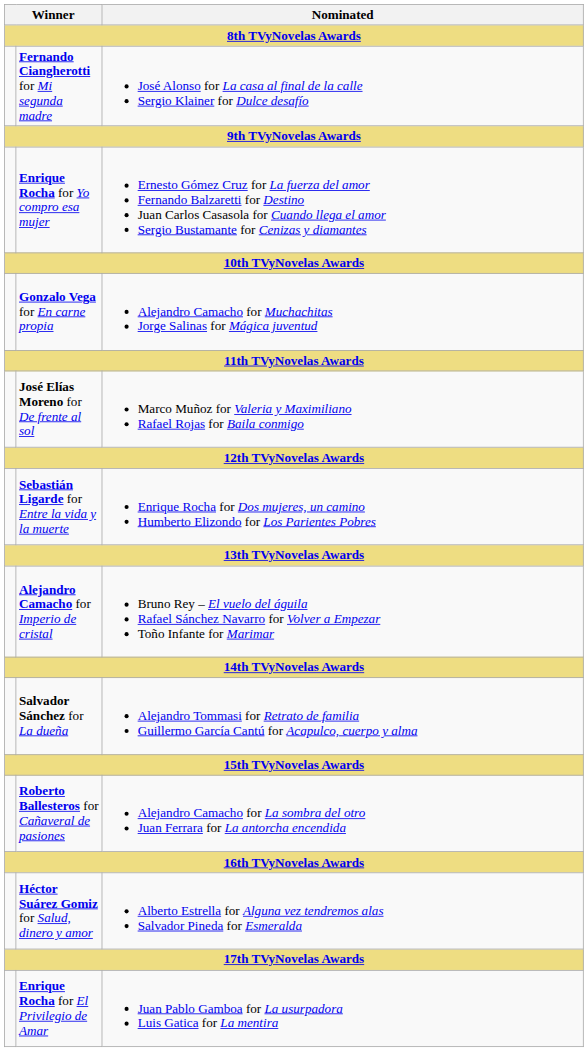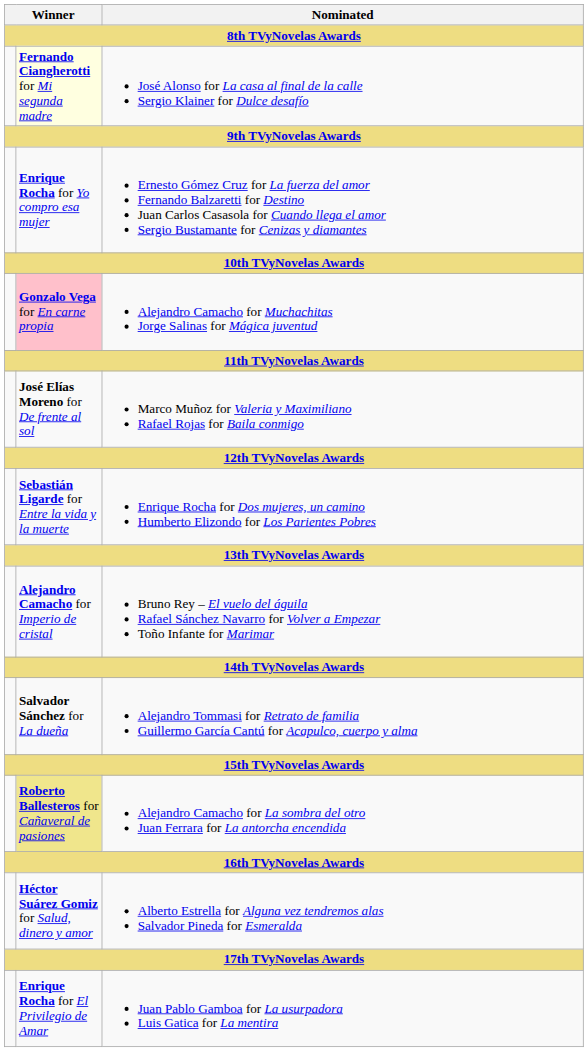(55, 86) no background -> (55, 86) lightyellow background
(57, 311) no background -> (57, 311) pink background
(59, 813) no background -> (59, 813) khaki background
